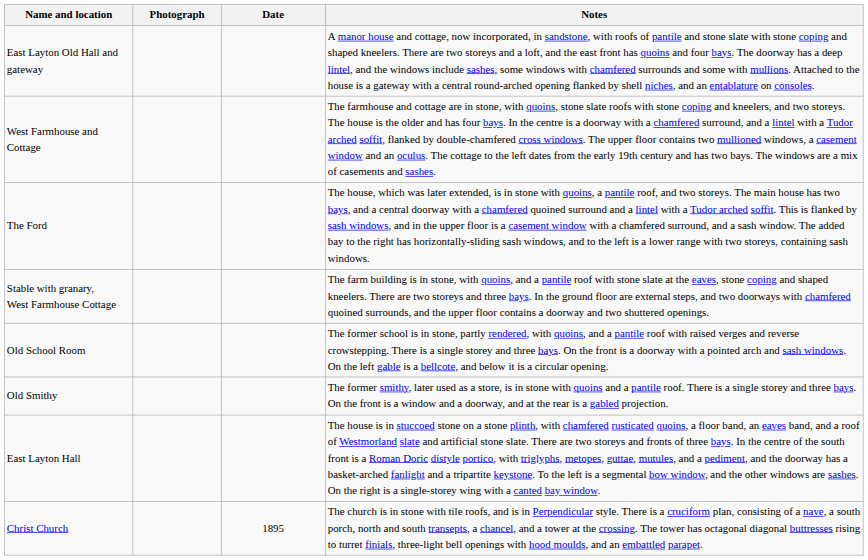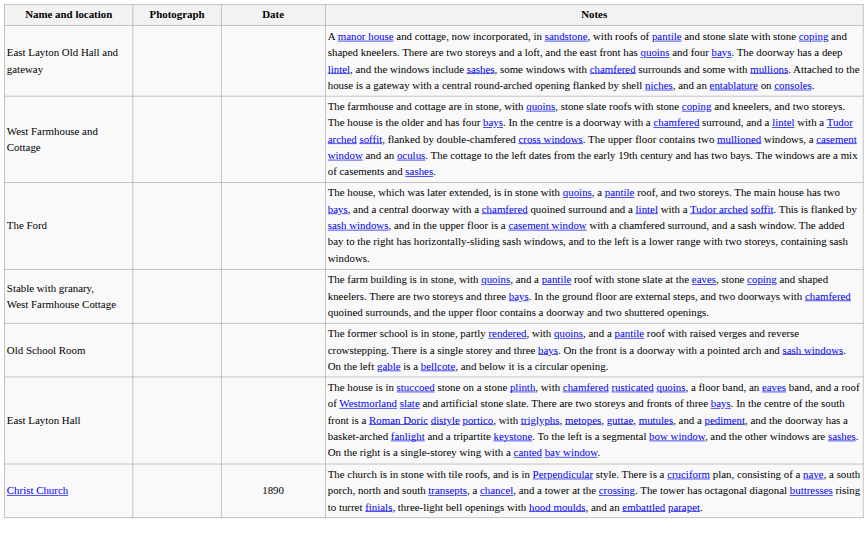- row: (32, 396)
(273, 528) 1895 -> (273, 490) 1890
